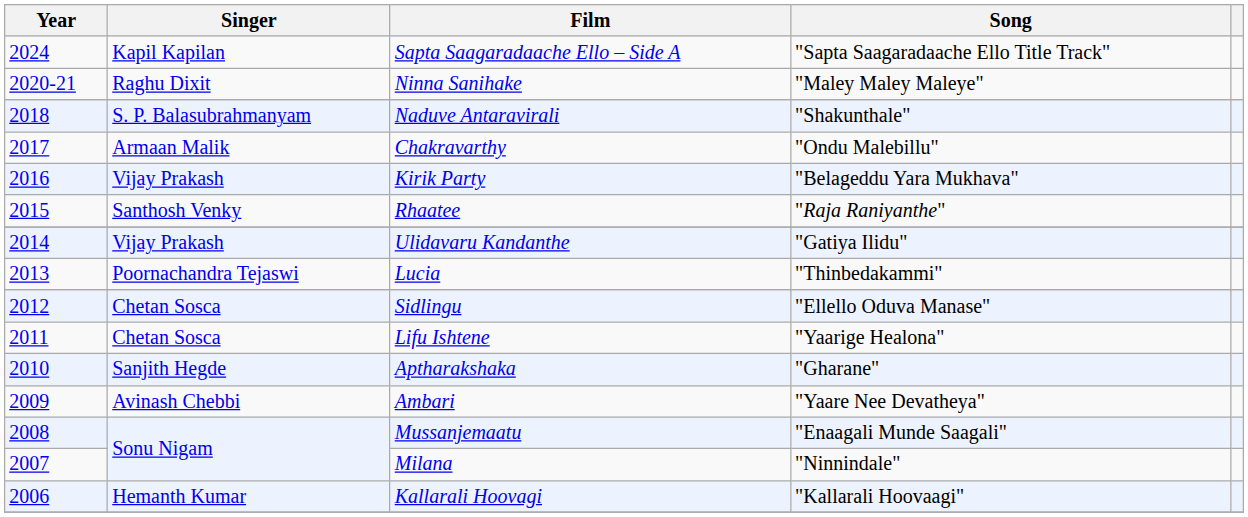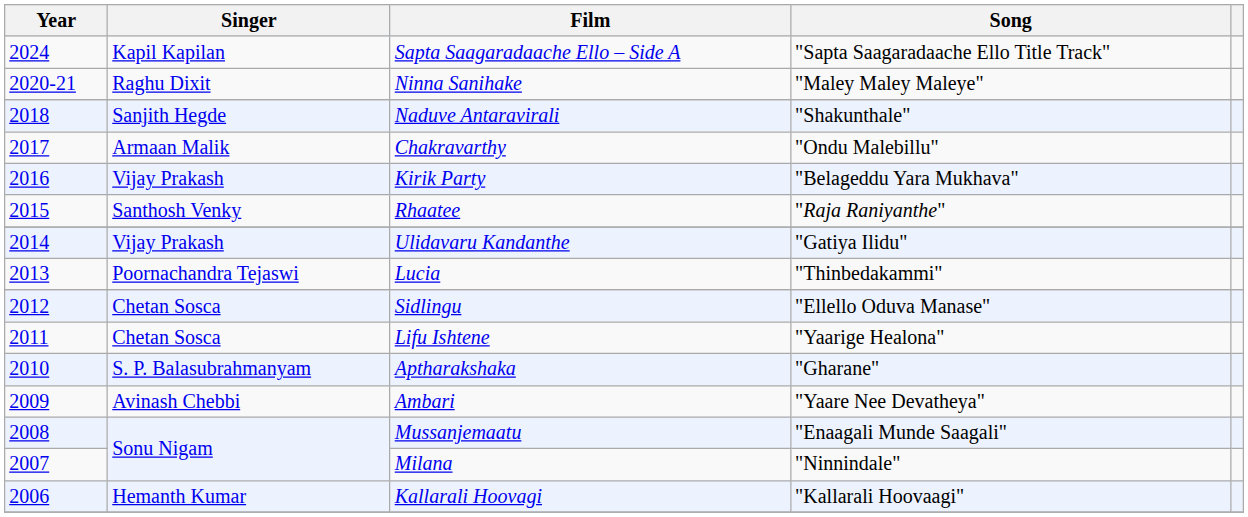(212, 115) S. P. Balasubrahmanyam -> (169, 115) Sanjith Hegde
(169, 369) Sanjith Hegde -> (212, 369) S. P. Balasubrahmanyam
